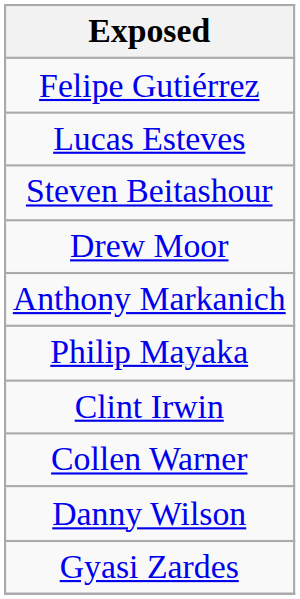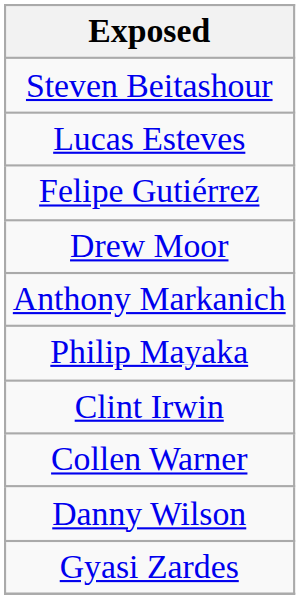(149, 84) Felipe Gutiérrez -> (149, 84) Steven Beitashour
(149, 191) Steven Beitashour -> (149, 191) Felipe Gutiérrez
